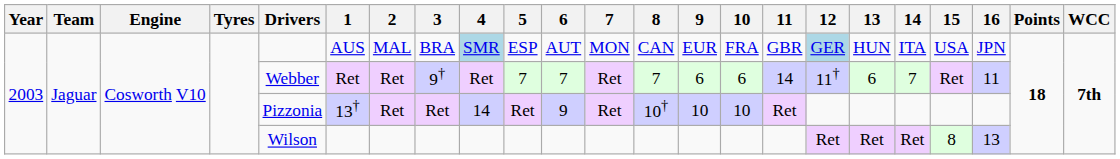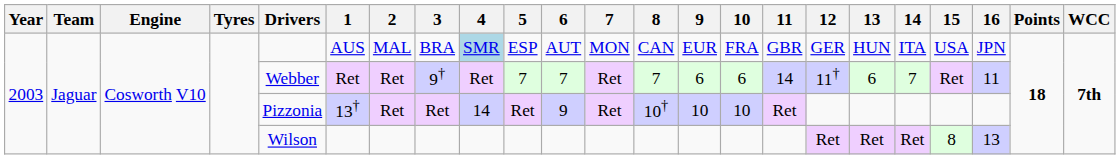(828, 47) lightblue background -> (828, 47) no background
